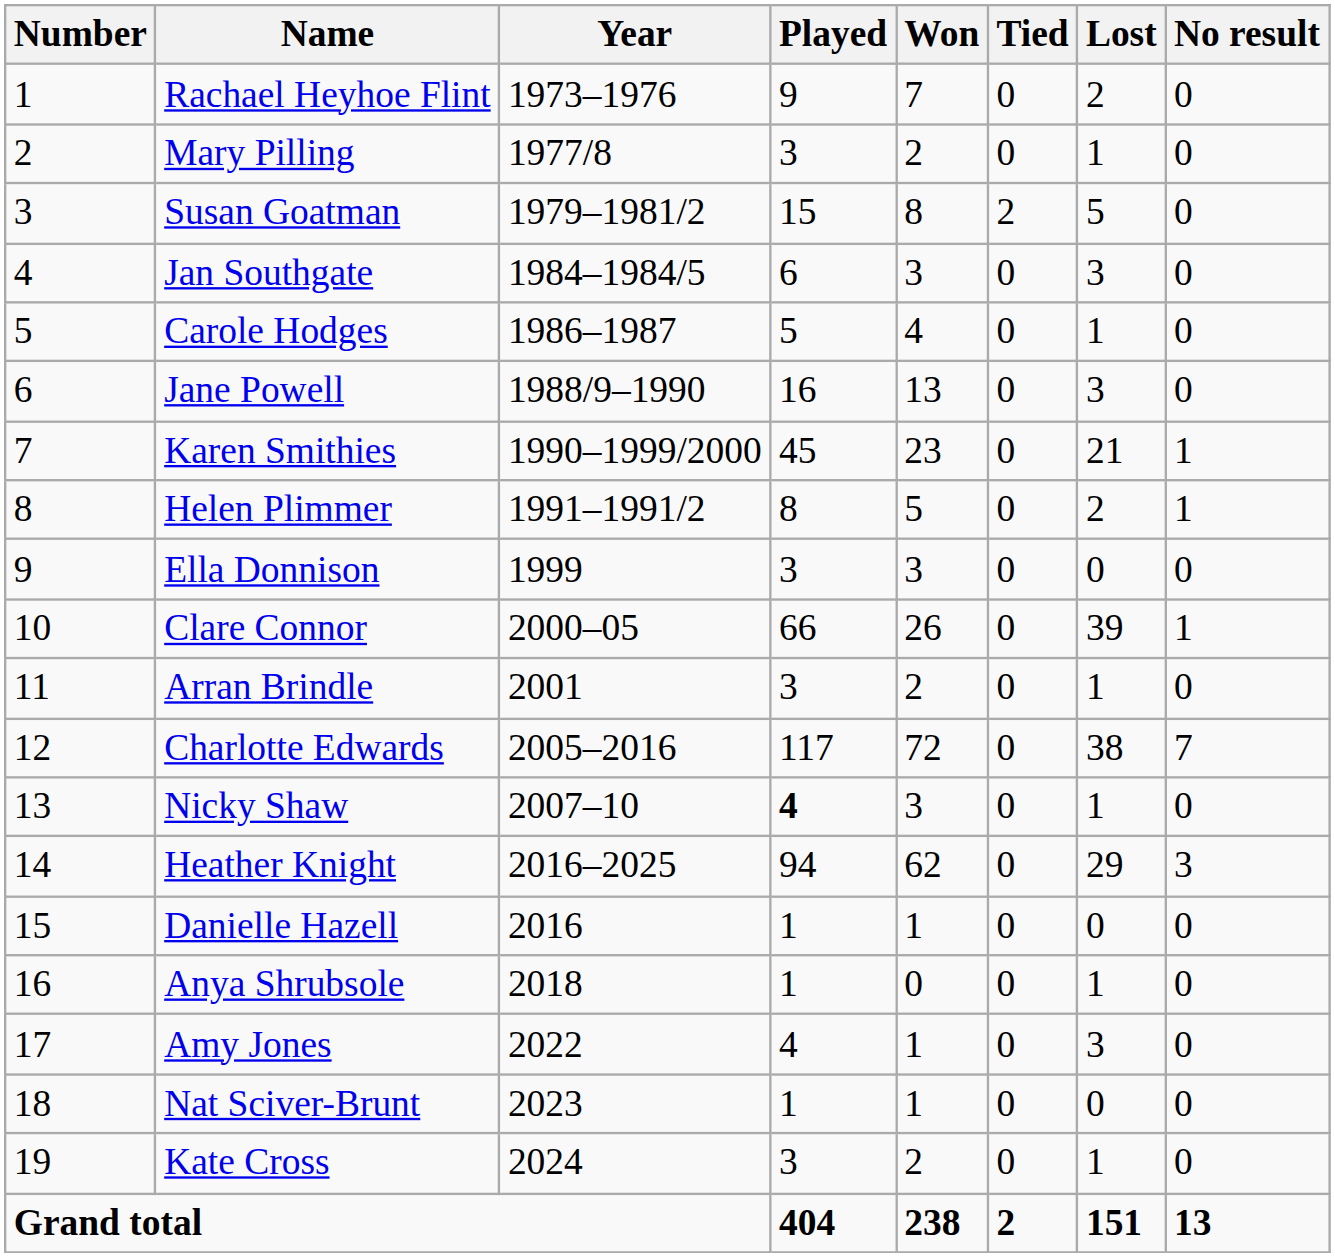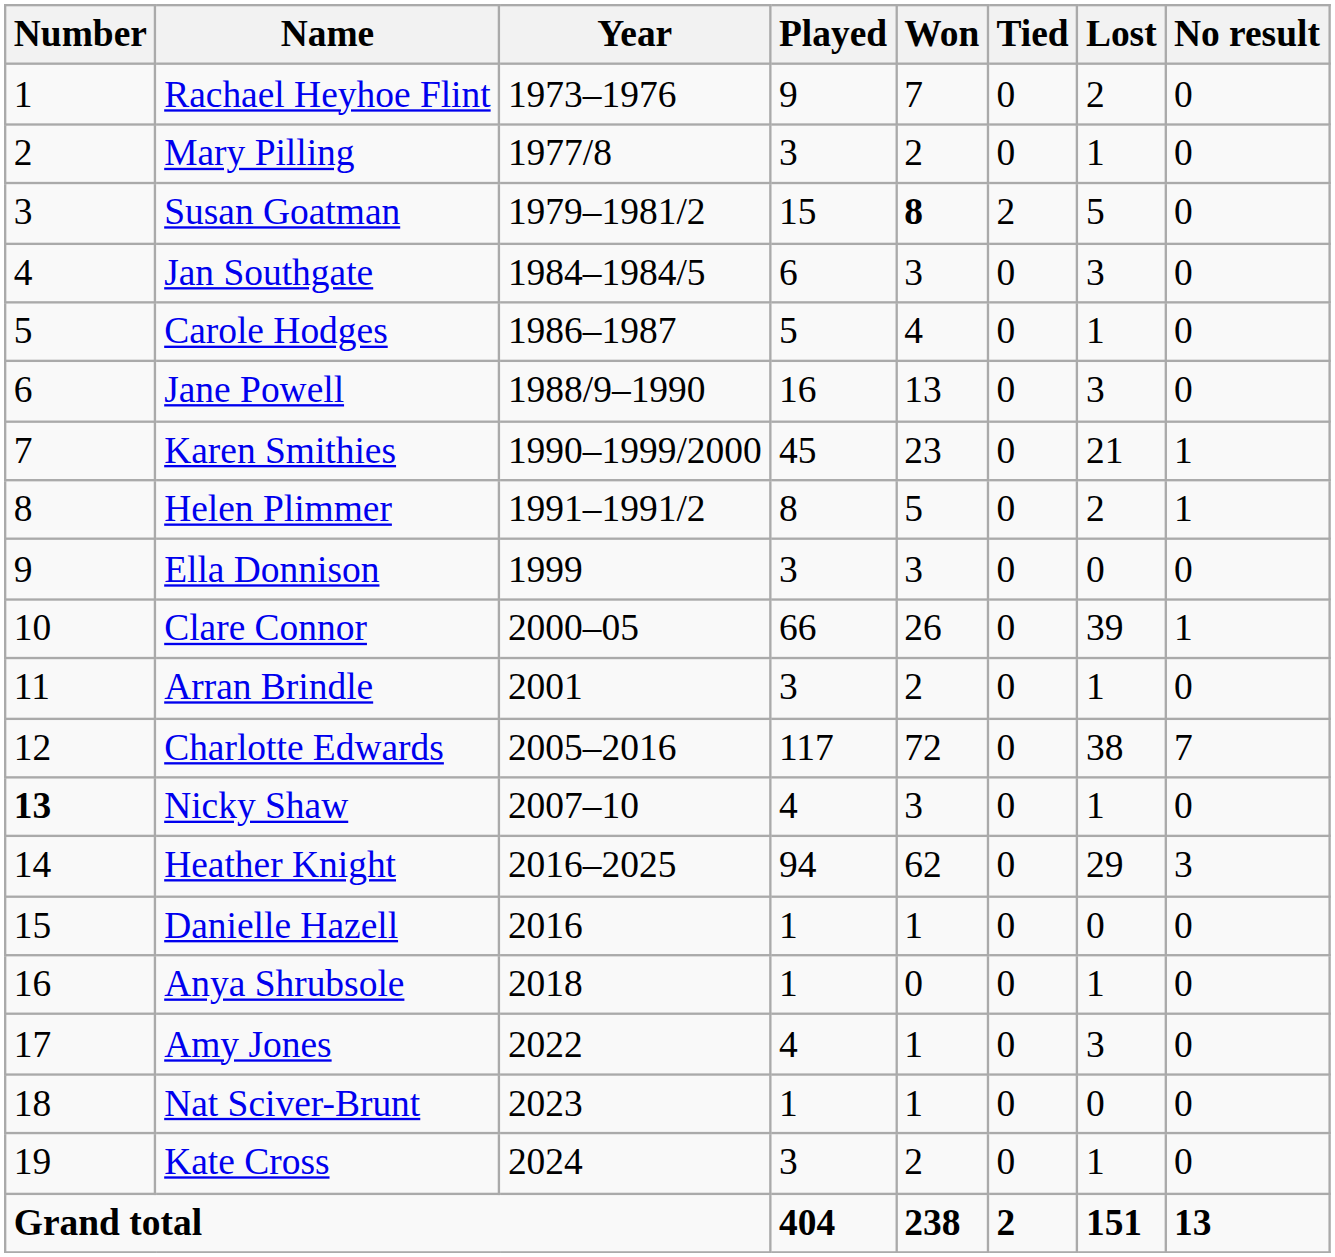(914, 212) normal -> (914, 212) bold
(33, 806) normal -> (33, 806) bold
(788, 806) bold -> (788, 806) normal
